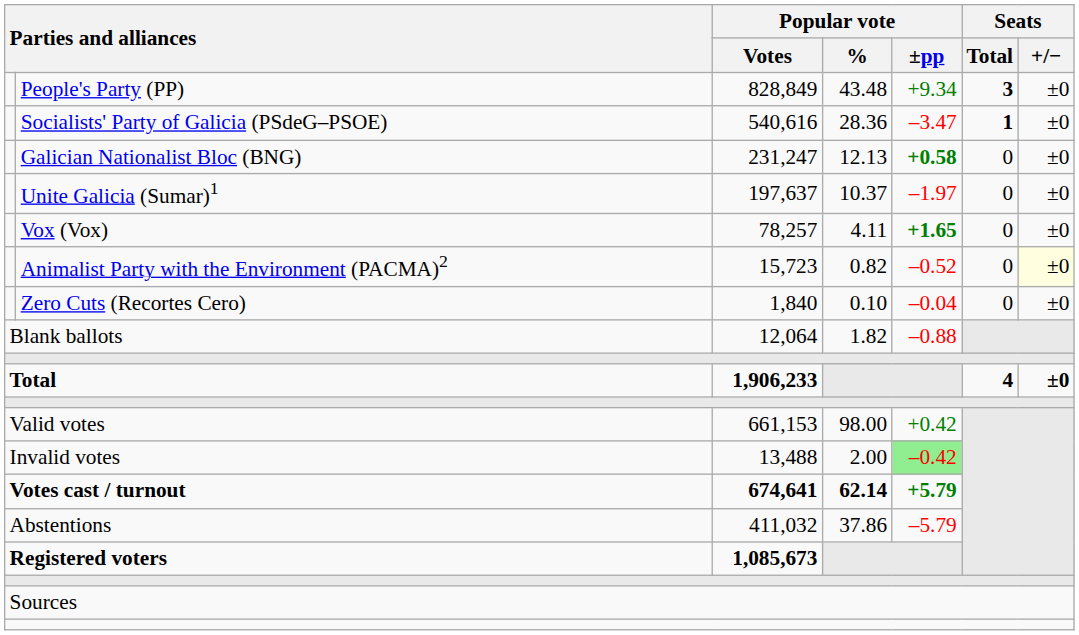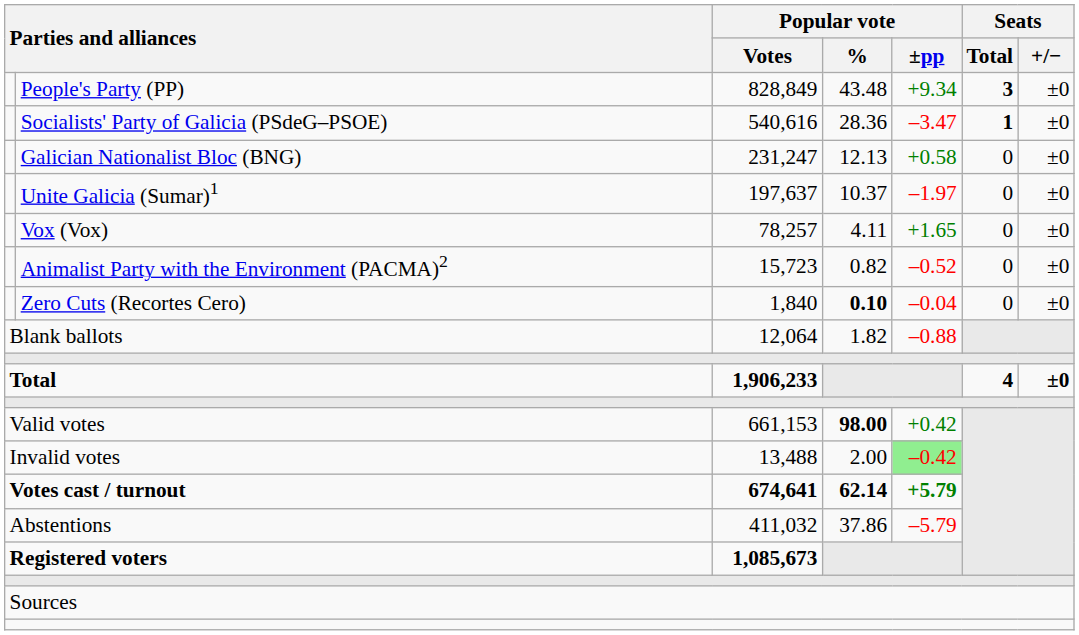(932, 156) bold -> (932, 156) normal
(932, 229) bold -> (932, 229) normal
(1058, 266) lightyellow background -> (1058, 266) no background
(868, 302) normal -> (868, 302) bold
(863, 423) normal -> (863, 423) bold
